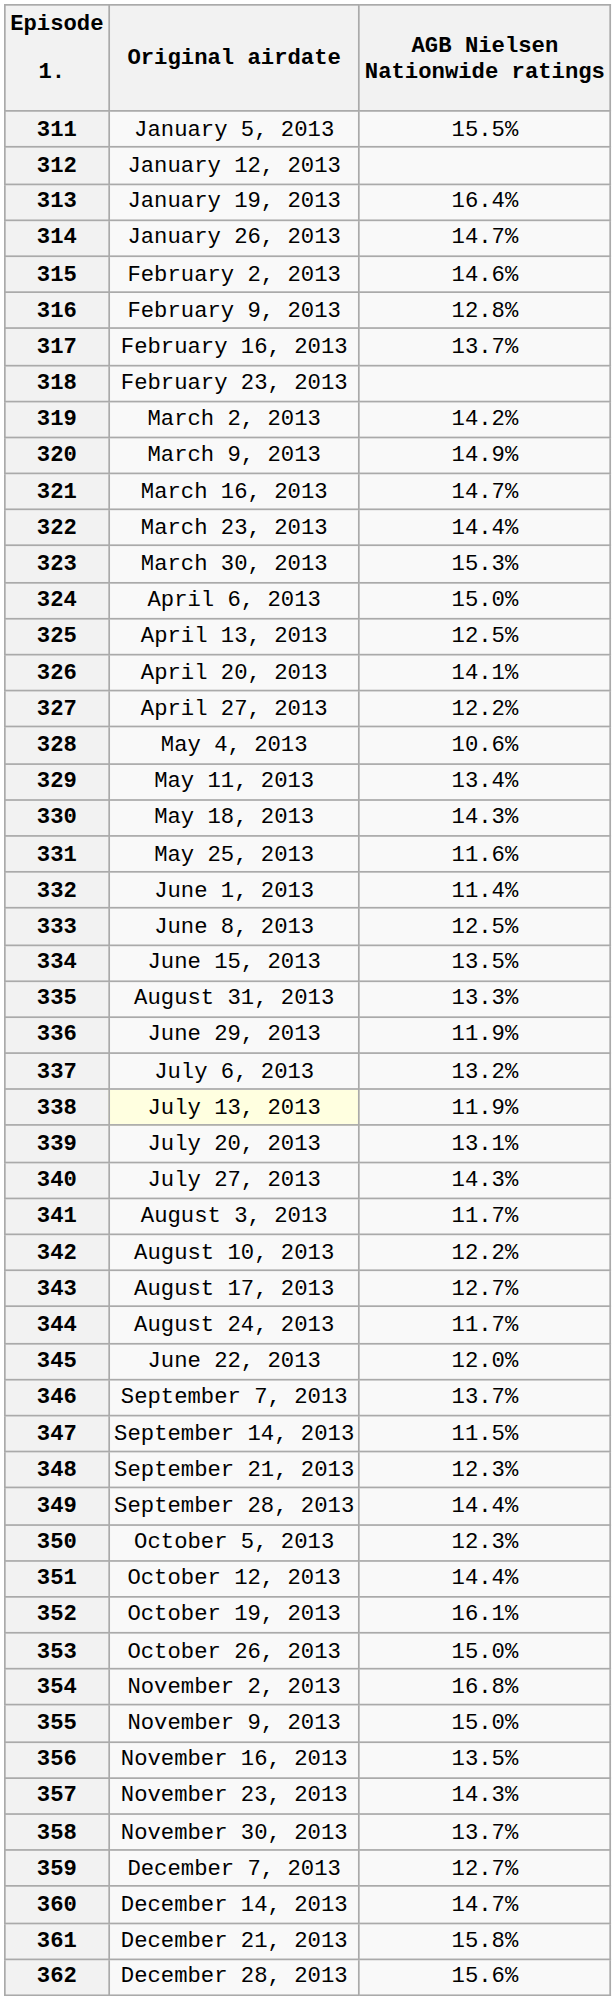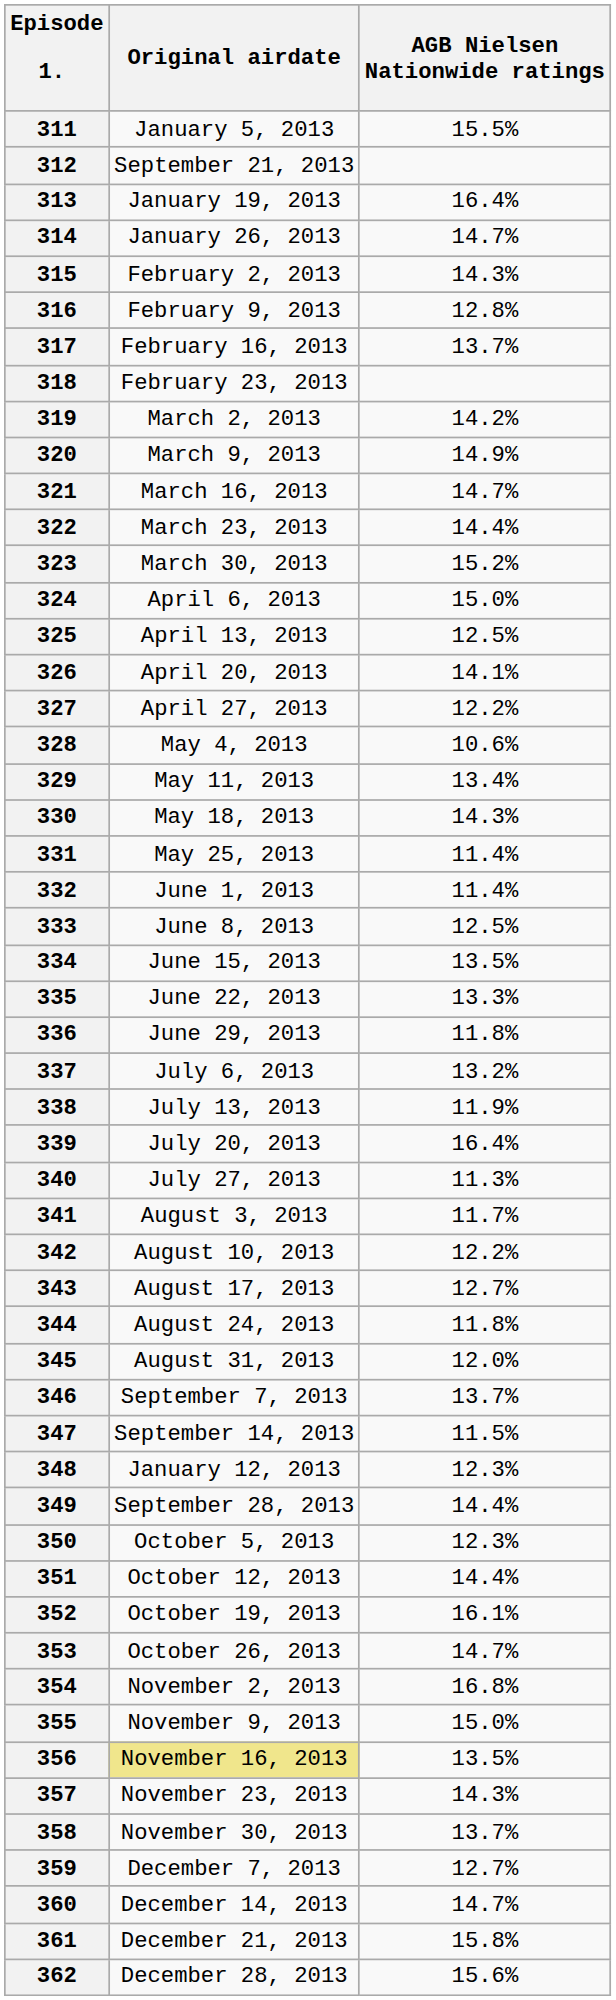(234, 166) January 12, 2013 -> (234, 166) September 21, 2013
(485, 274) 14.6% -> (485, 274) 14.3%
(485, 564) 15.3% -> (485, 564) 15.2%
(485, 854) 11.6% -> (485, 854) 11.4%
(234, 999) August 31, 2013 -> (234, 999) June 22, 2013
(485, 1035) 11.9% -> (485, 1035) 11.8%
(234, 1108) lightyellow background -> (234, 1108) no background
(485, 1144) 13.1% -> (485, 1144) 16.4%
(485, 1180) 14.3% -> (485, 1180) 11.3%
(485, 1325) 11.7% -> (485, 1325) 11.8%
(234, 1361) June 22, 2013 -> (234, 1361) August 31, 2013
(234, 1470) September 21, 2013 -> (234, 1470) January 12, 2013
(485, 1651) 15.0% -> (485, 1651) 14.7%
(234, 1760) no background -> (234, 1760) khaki background
